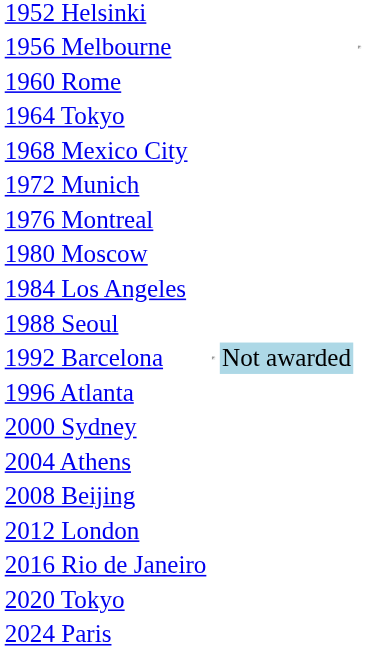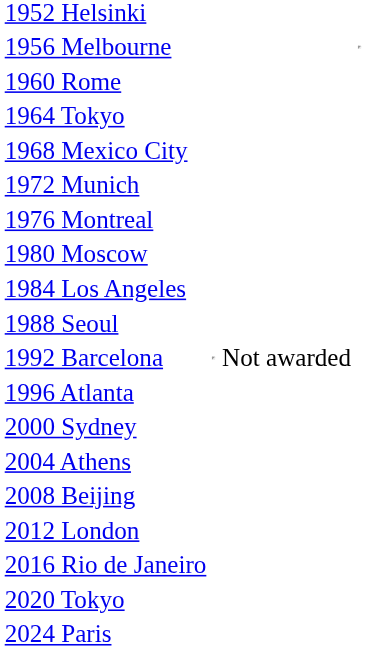(287, 357) lightblue background -> (287, 357) no background
